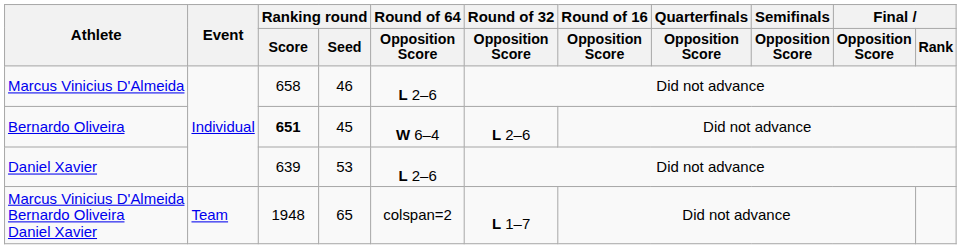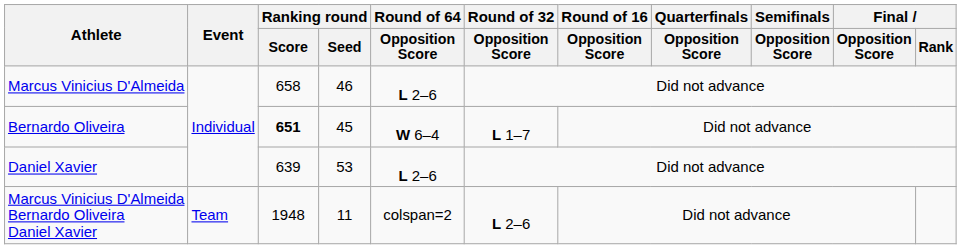(511, 135) L 2–6 -> (511, 135) L 1–7
(344, 216) 65 -> (344, 216) 11
(511, 224) L 1–7 -> (511, 224) L 2–6
